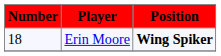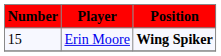(15, 39) 18 -> (15, 39) 15
